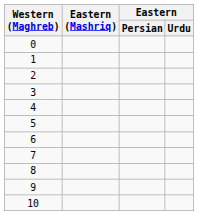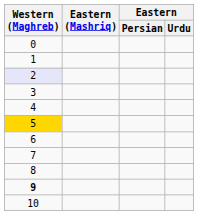(33, 76) no background -> (33, 76) lavender background
(33, 124) no background -> (33, 124) gold background
(33, 187) normal -> (33, 187) bold
